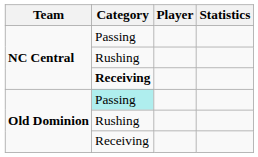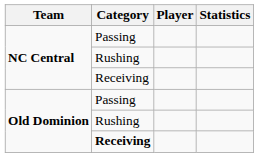(123, 78) bold -> (122, 78) normal
(115, 99) paleturquoise background -> (115, 99) no background
(122, 141) normal -> (123, 141) bold
